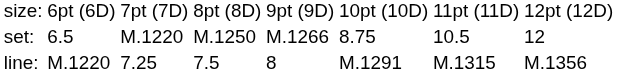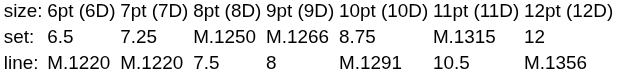(152, 37) M.1220 -> (139, 37) 7.25
(451, 37) 10.5 -> (464, 37) M.1315
(139, 62) 7.25 -> (152, 62) M.1220
(464, 62) M.1315 -> (451, 62) 10.5
